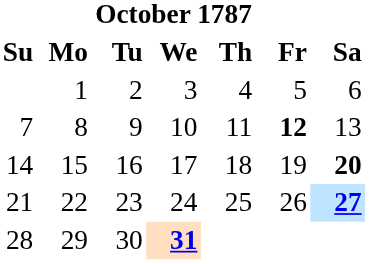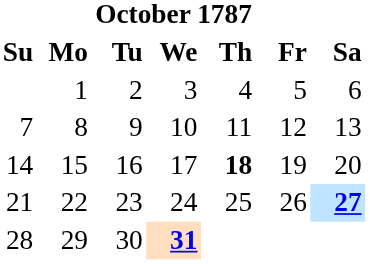(293, 127) bold -> (293, 127) normal
(238, 164) normal -> (238, 164) bold
(348, 164) bold -> (348, 164) normal
